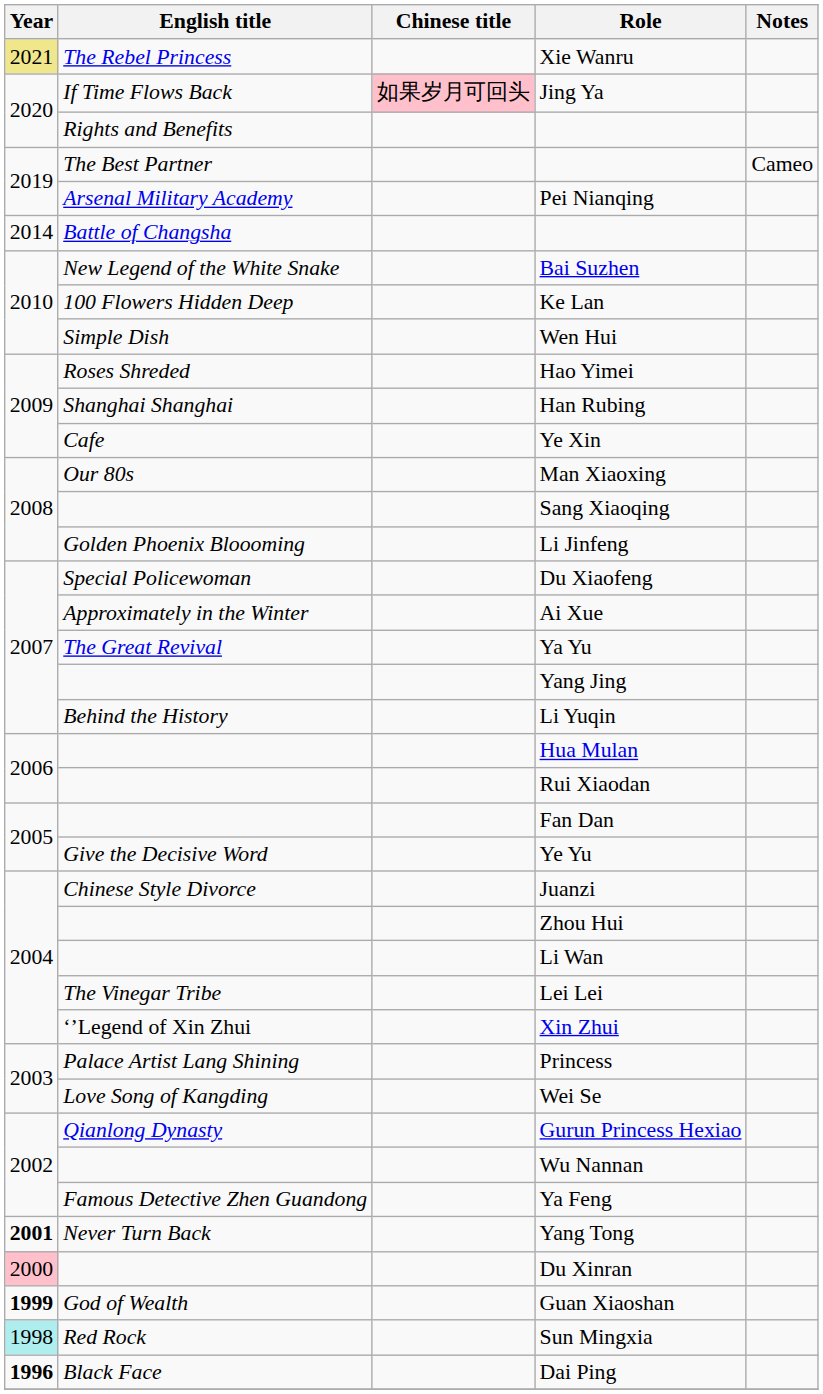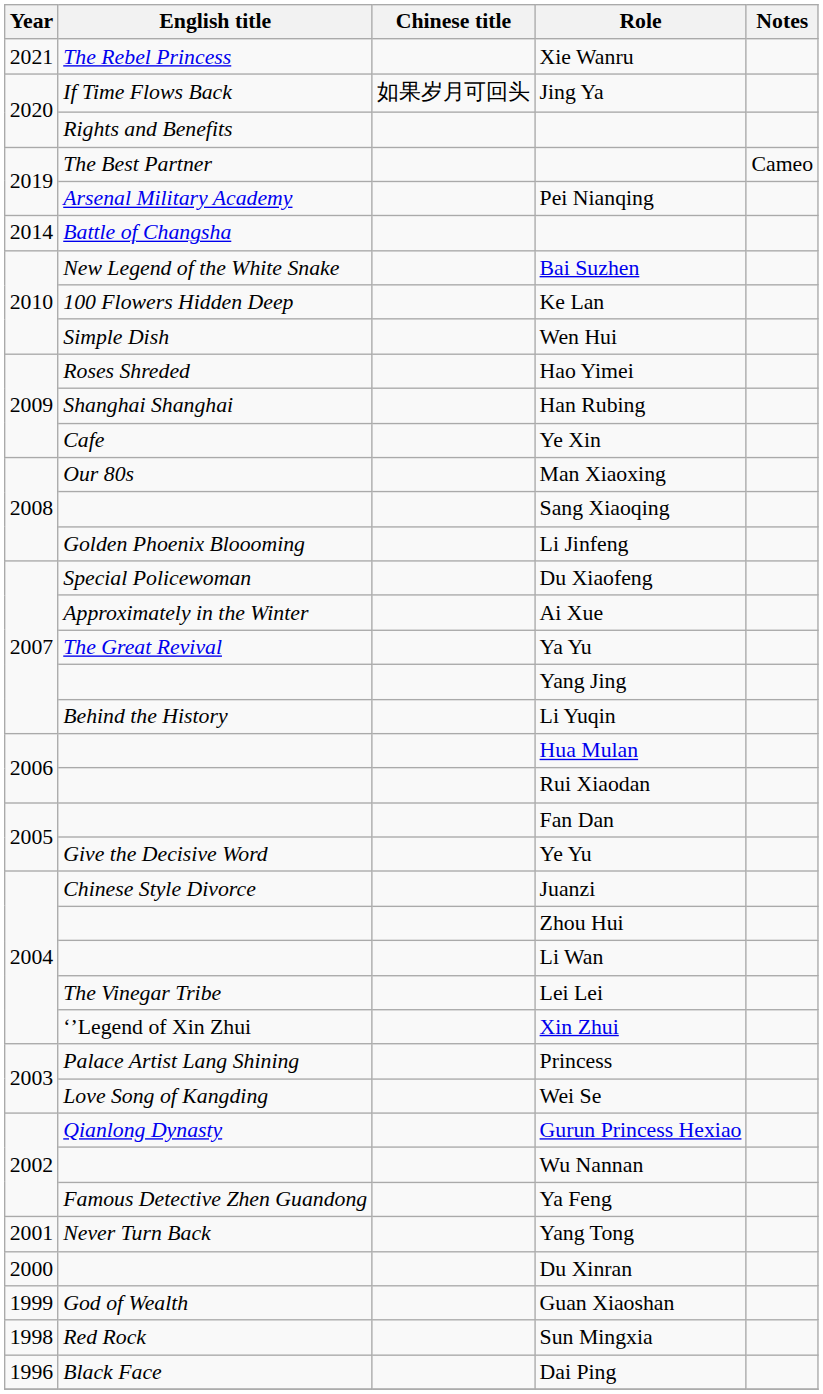(31, 56) khaki background -> (31, 56) no background
(453, 92) pink background -> (453, 92) no background
(31, 1233) bold -> (31, 1233) normal
(31, 1268) pink background -> (31, 1268) no background
(31, 1302) bold -> (31, 1302) normal
(31, 1337) paleturquoise background -> (31, 1337) no background
(31, 1371) bold -> (31, 1371) normal
